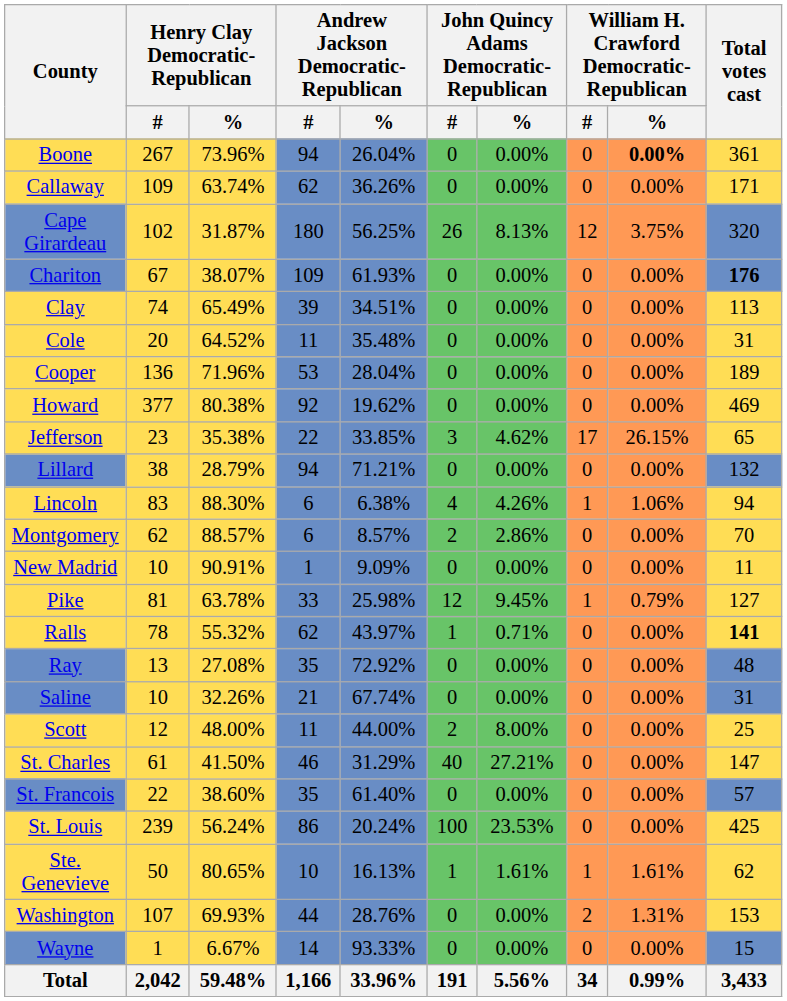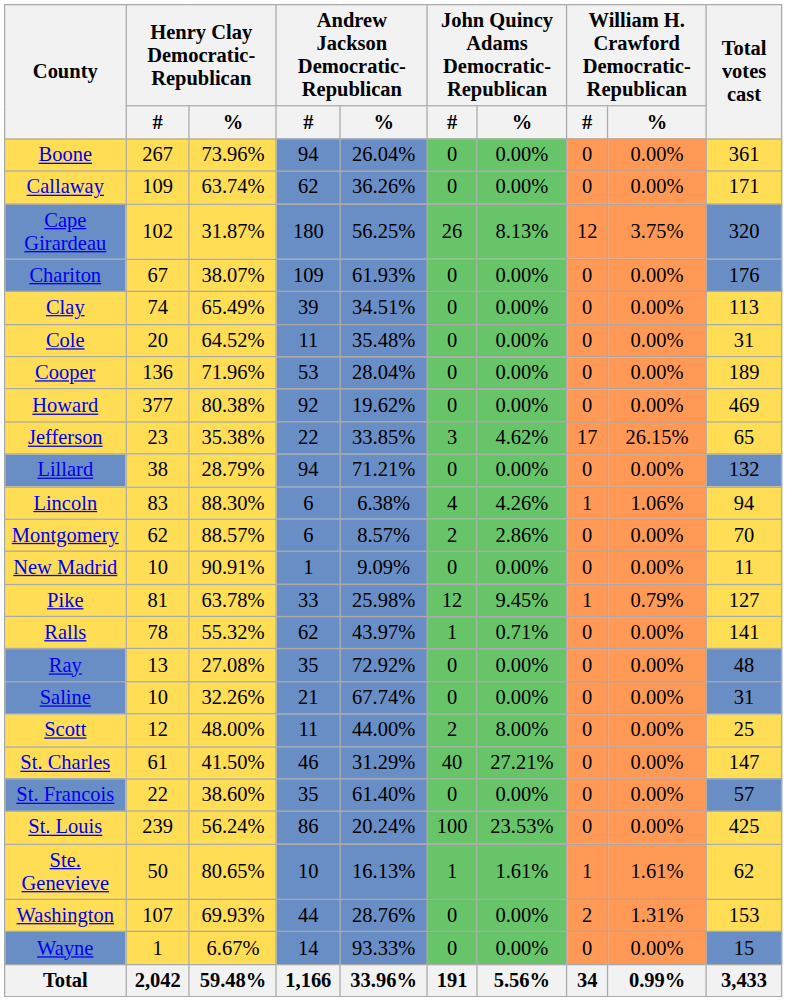(657, 154) bold -> (657, 154) normal
(744, 275) bold -> (744, 275) normal
(744, 632) bold -> (744, 632) normal
